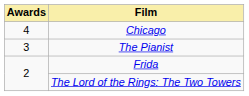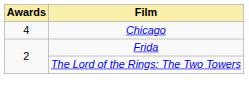- row: (146, 47)
